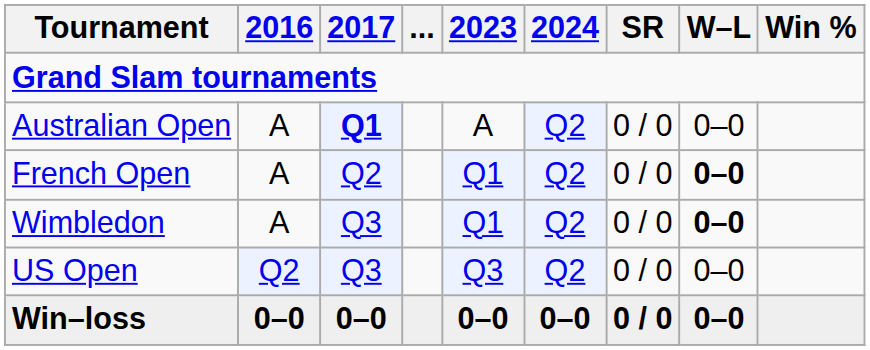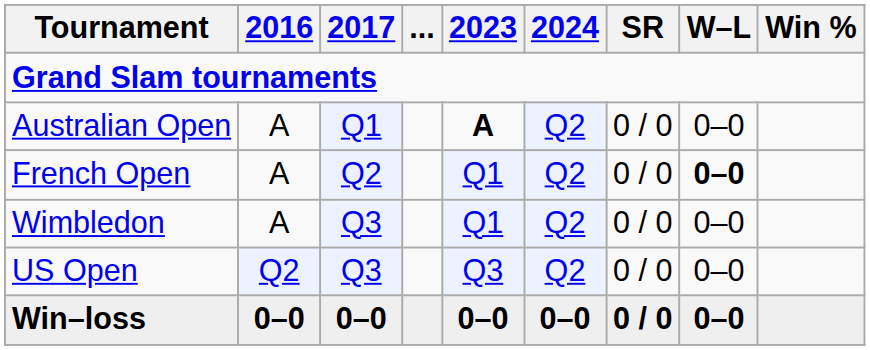(361, 125) bold -> (361, 125) normal
(483, 125) normal -> (483, 125) bold
(719, 222) bold -> (719, 222) normal
